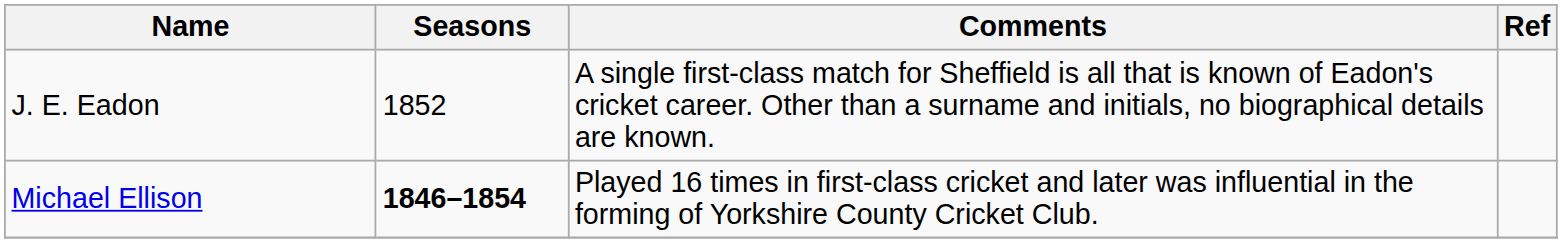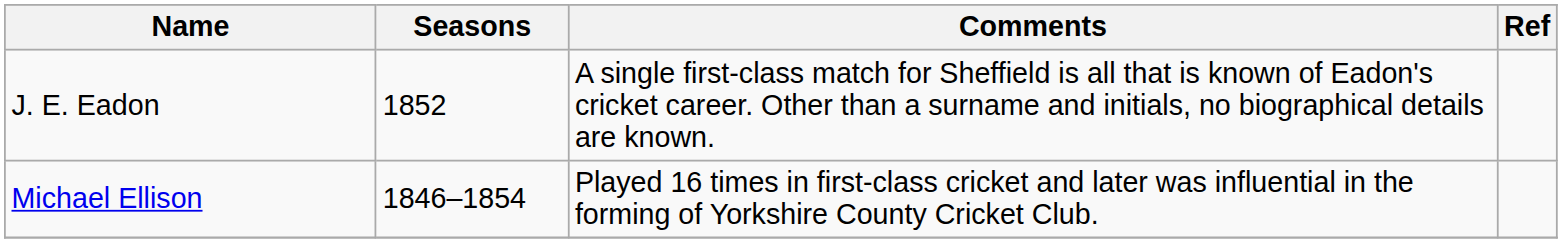(454, 198) bold -> (454, 198) normal
